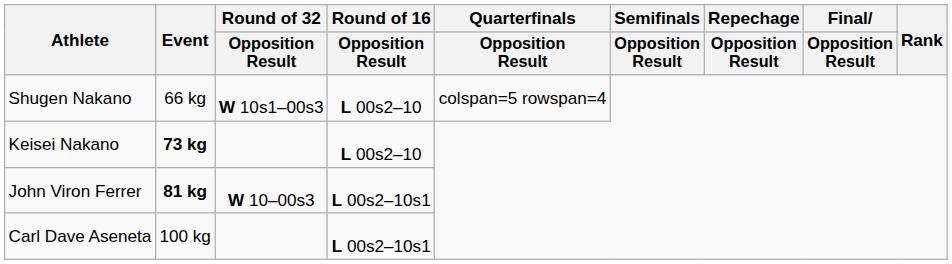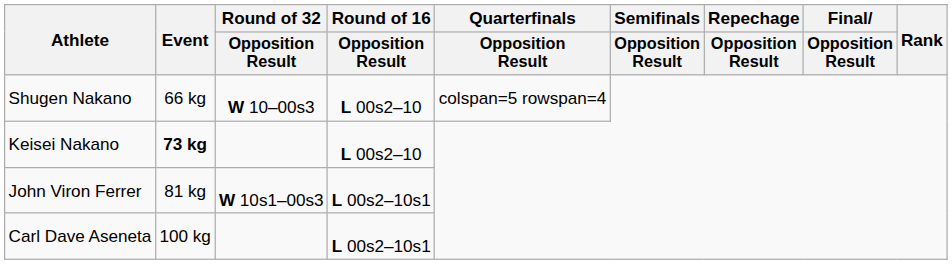(271, 108) W 10s1–00s3 -> (271, 108) W 10–00s3
(185, 191) bold -> (185, 191) normal
(271, 200) W 10–00s3 -> (271, 200) W 10s1–00s3
